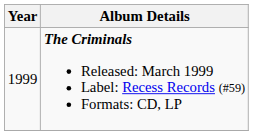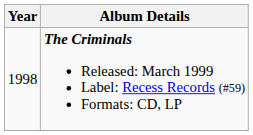(23, 79) 1999 -> (23, 79) 1998
